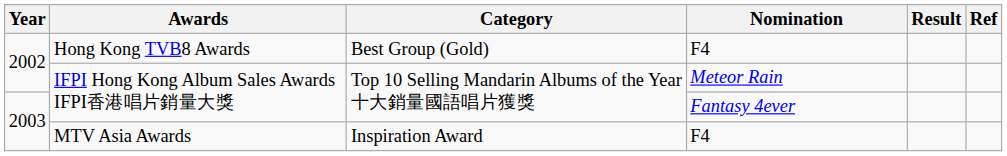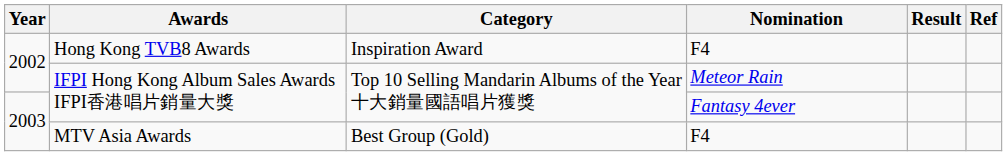(420, 48) Best Group (Gold) -> (417, 48) Inspiration Award
(417, 135) Inspiration Award -> (420, 135) Best Group (Gold)
